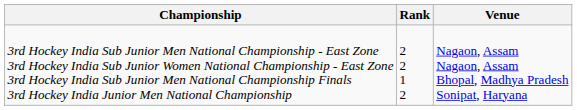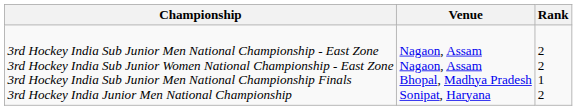columns swapped: (415, 14) <-> (502, 14)
